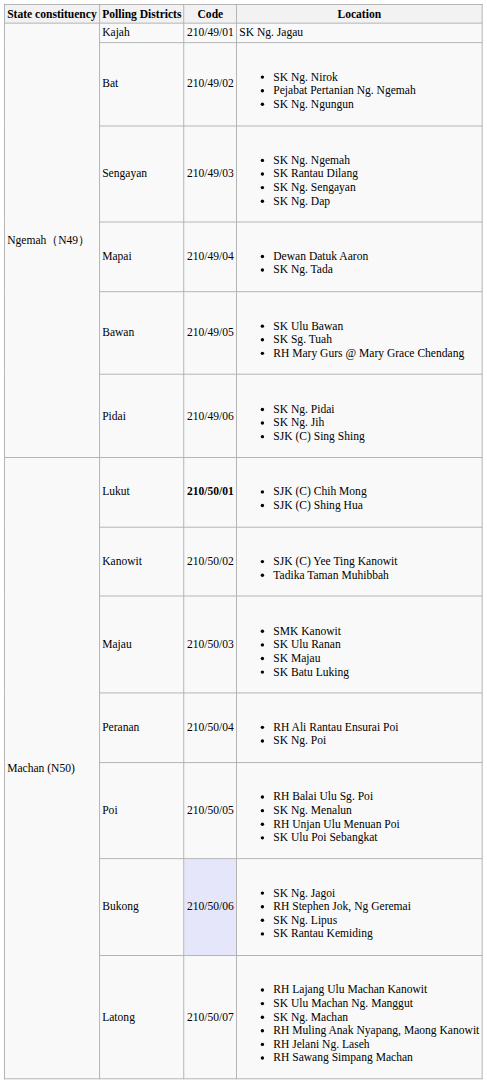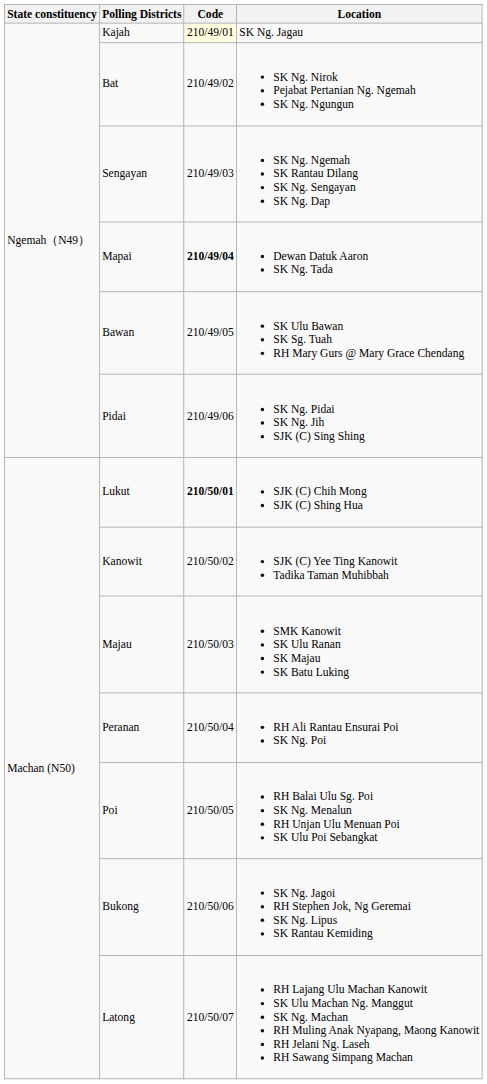(210, 32) no background -> (210, 32) lightyellow background
(210, 256) normal -> (210, 256) bold
(210, 906) lavender background -> (210, 906) no background
